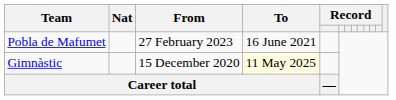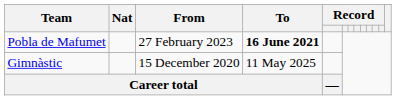(281, 42) normal -> (283, 42) bold
(281, 63) lightyellow background -> (281, 63) no background
